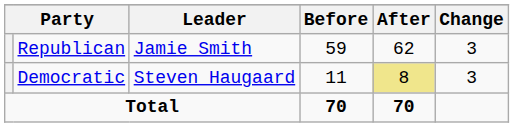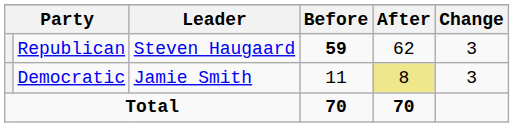(193, 49) Jamie Smith -> (214, 49) Steven Haugaard
(336, 49) normal -> (336, 49) bold
(214, 78) Steven Haugaard -> (193, 78) Jamie Smith
